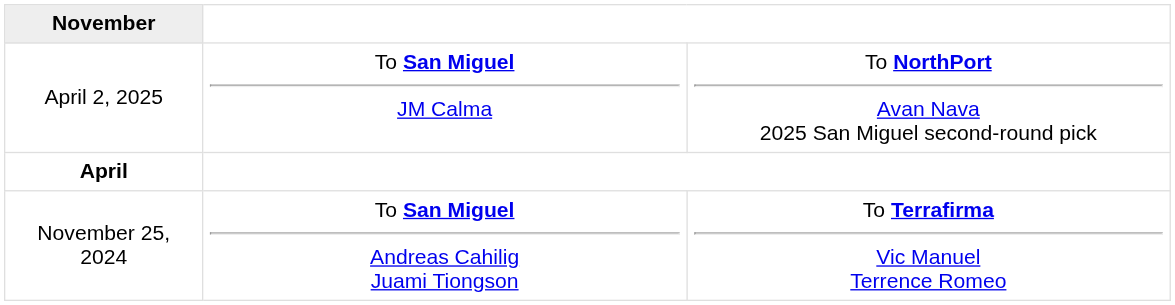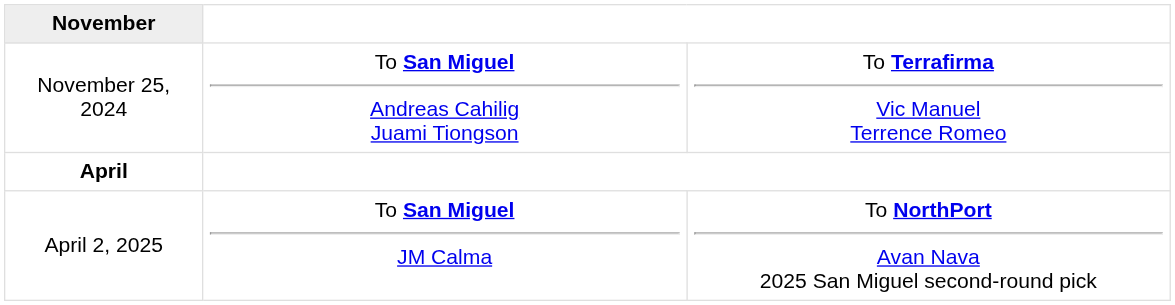rows swapped: (104, 245) <-> (104, 97)
